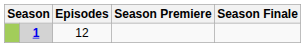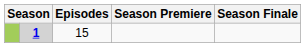(82, 33) 12 -> (82, 33) 15
